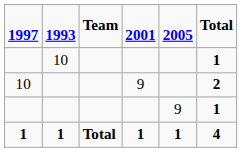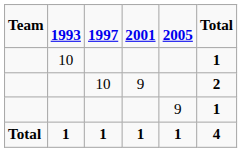columns swapped: (100, 26) <-> (23, 35)
